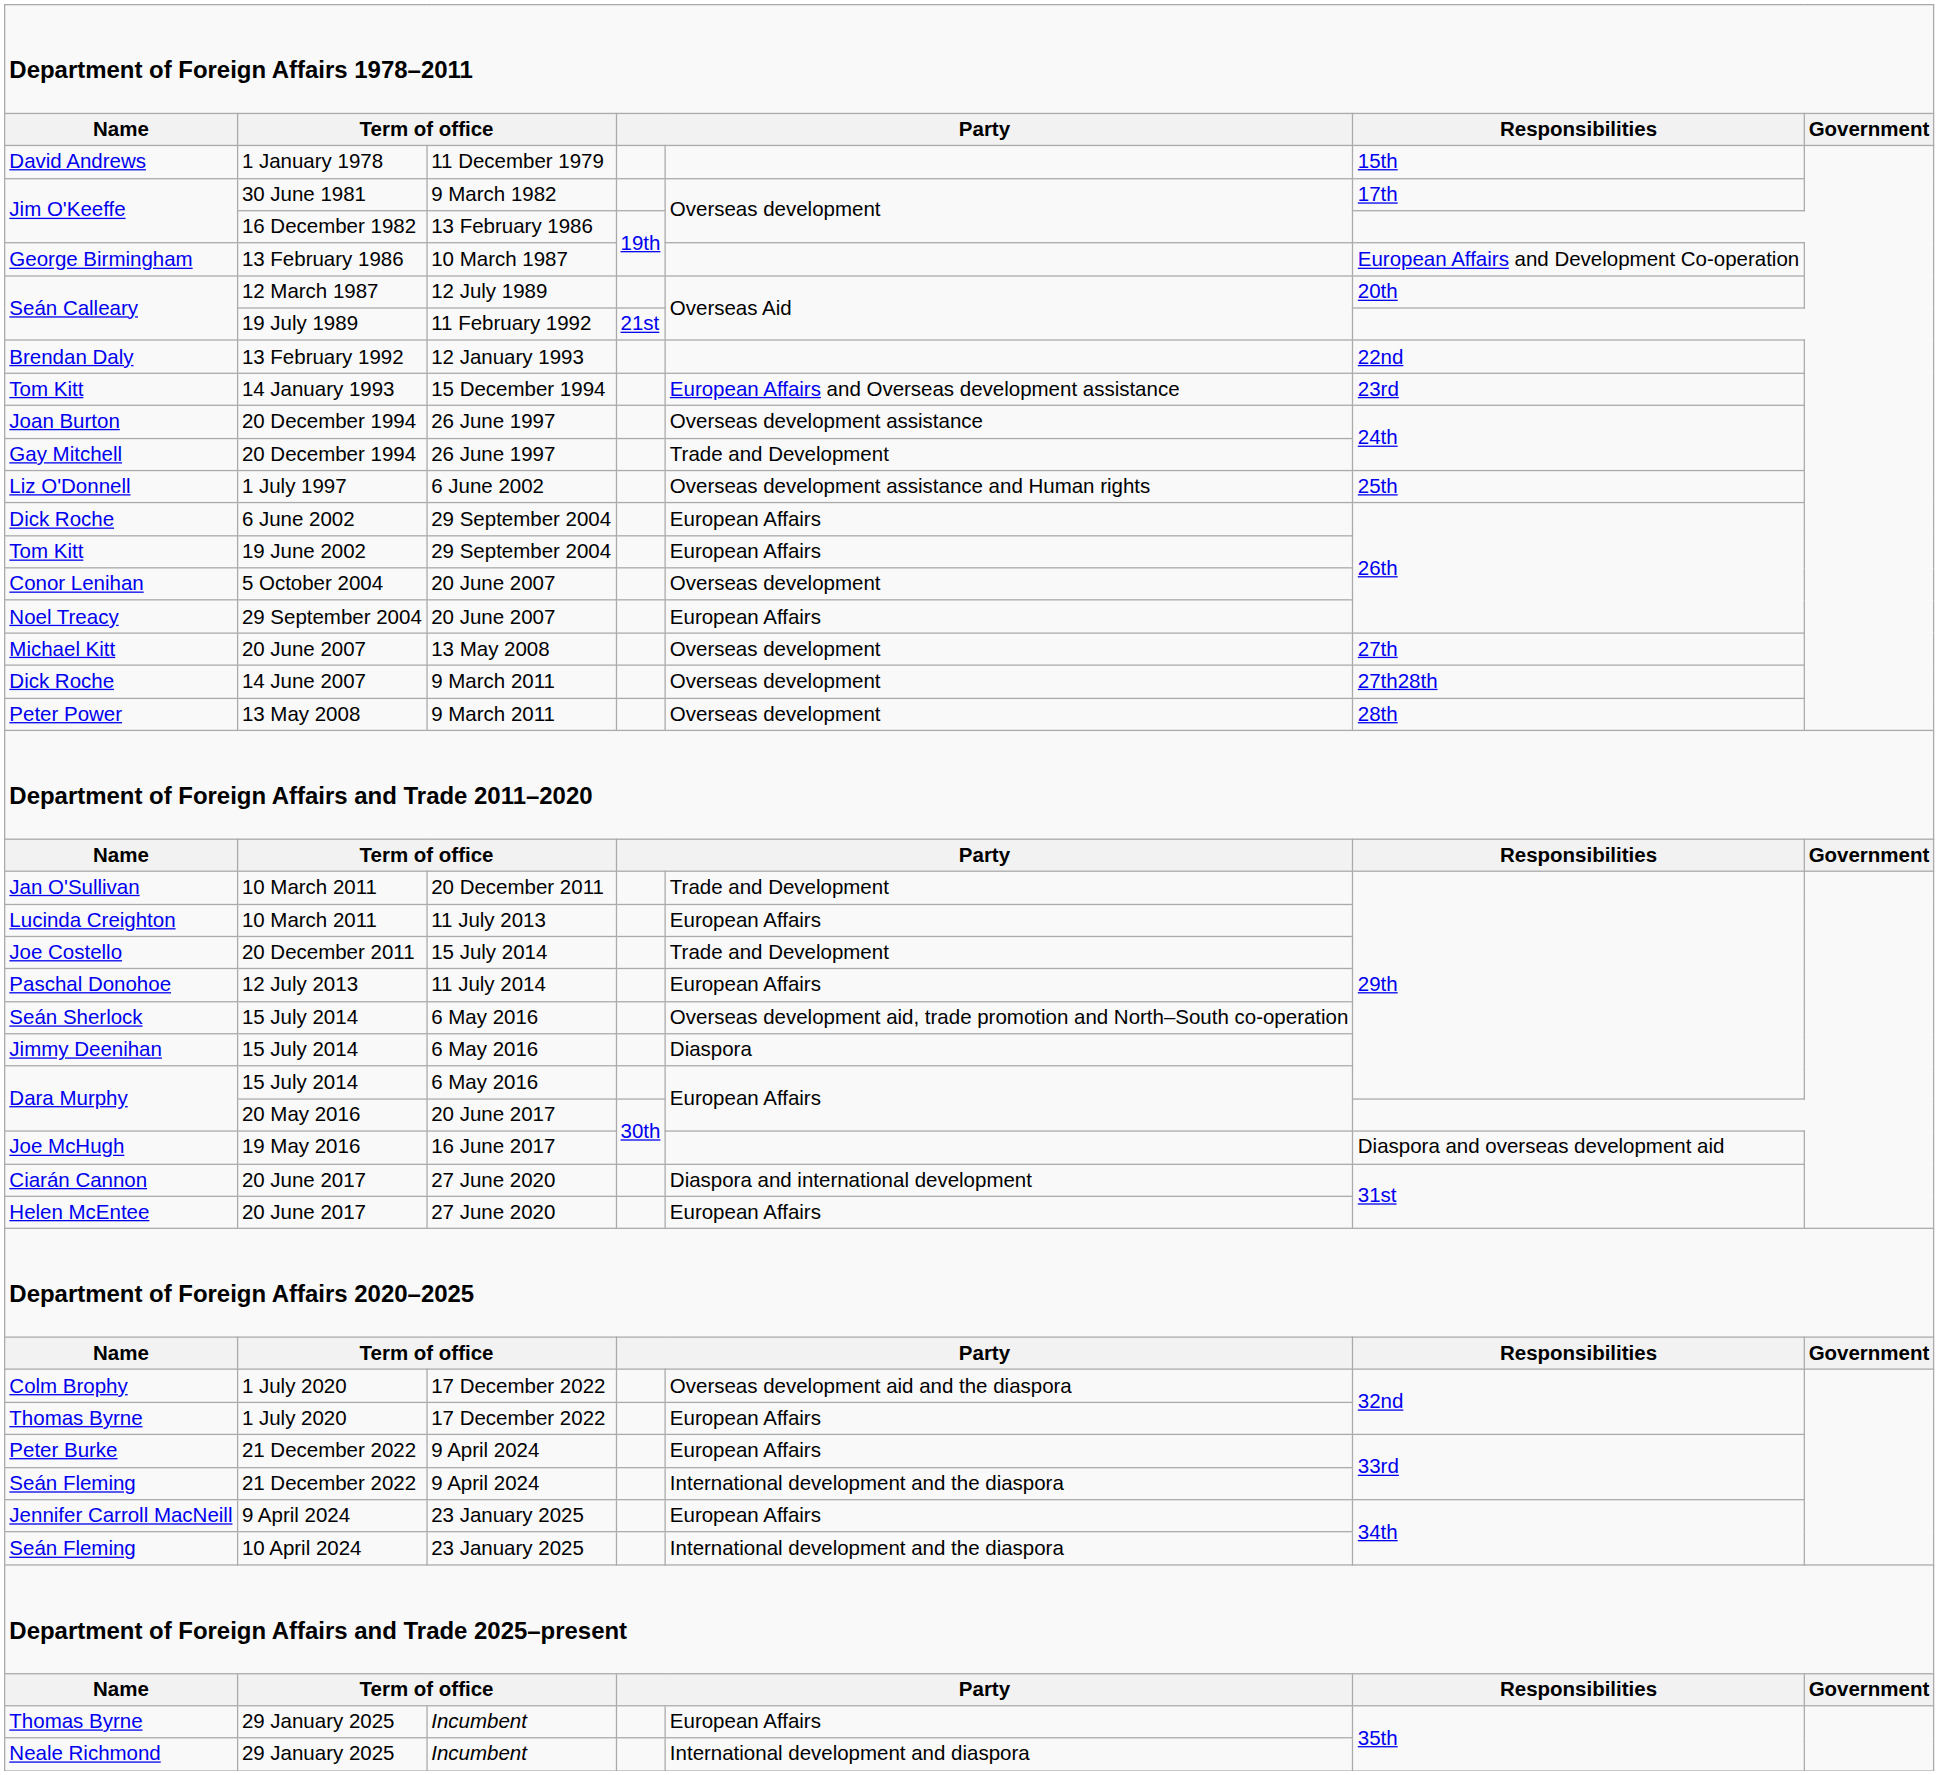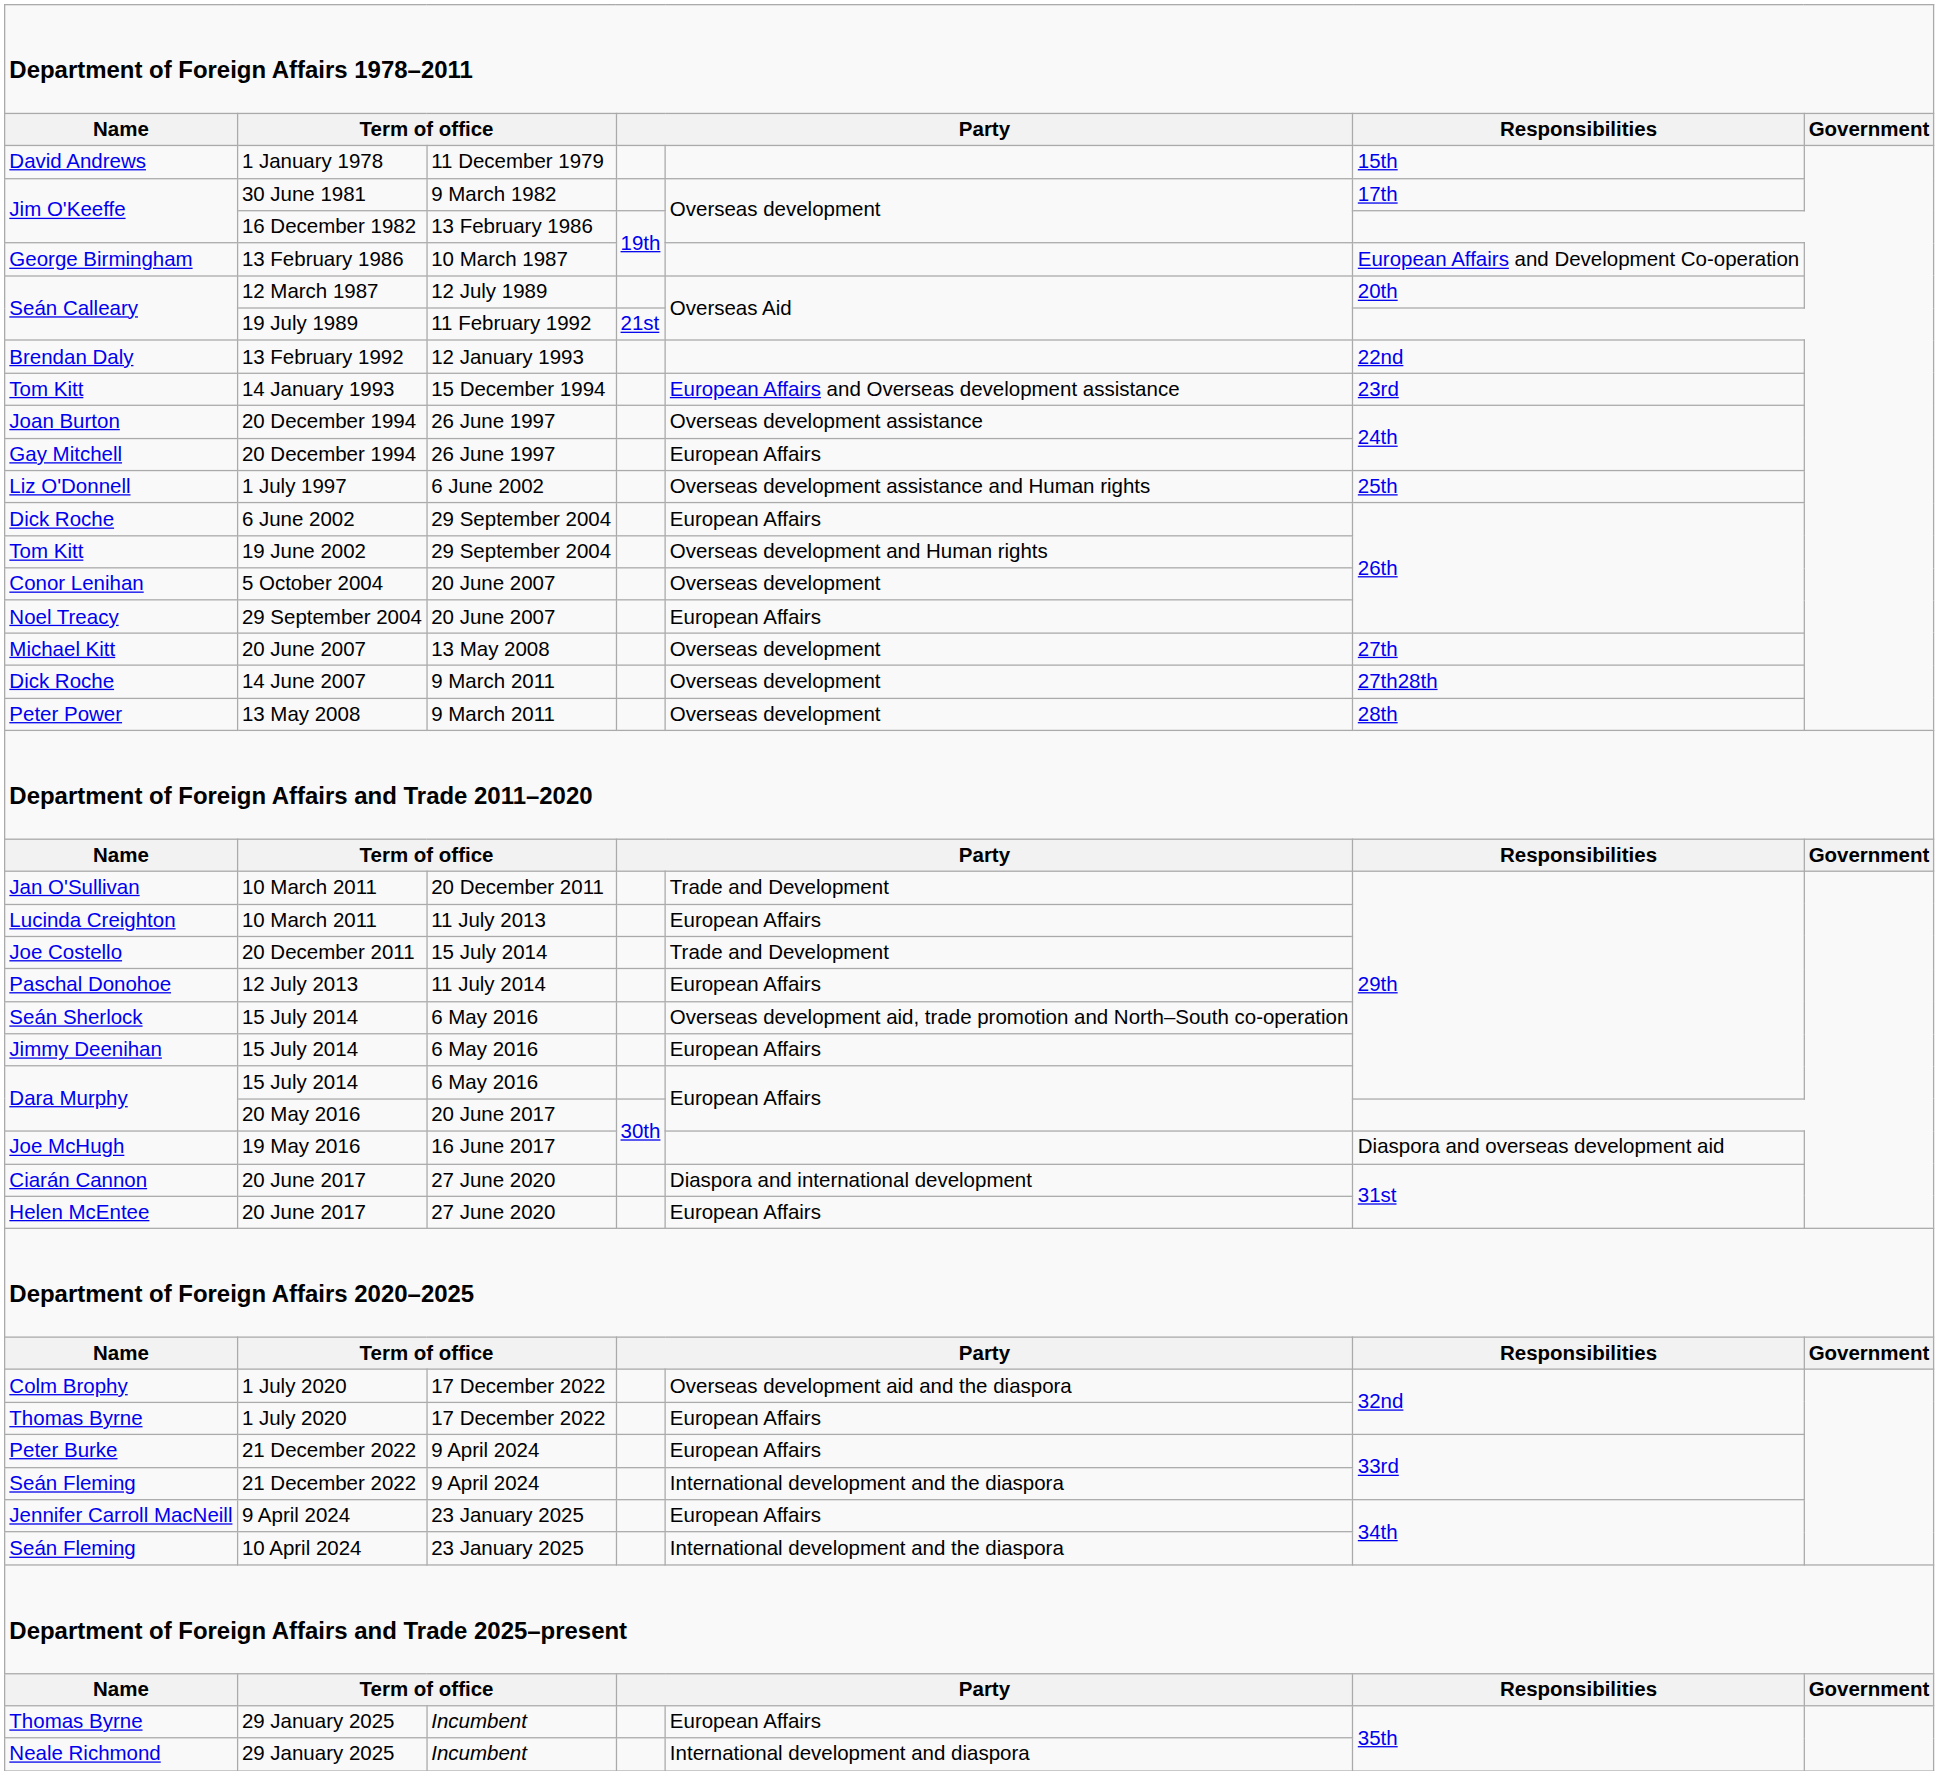(779, 454) Trade and Development -> (745, 454) European Affairs
(745, 551) European Affairs -> (859, 551) Overseas development and Human rights
(711, 1049) Diaspora -> (745, 1049) European Affairs
